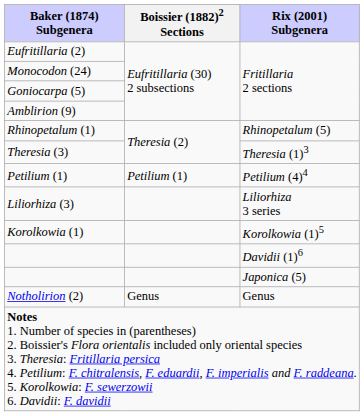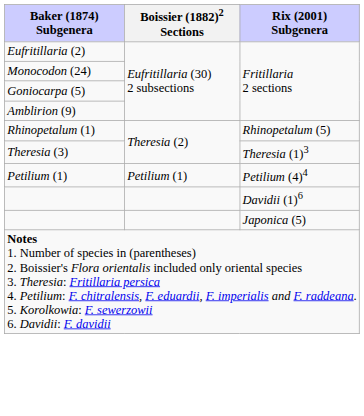- row: (41, 203)
- row: (45, 232)
- row: (45, 296)
